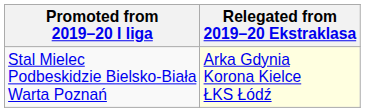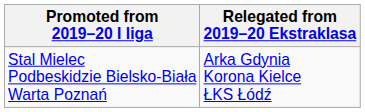(252, 77) lightyellow background -> (252, 77) no background
